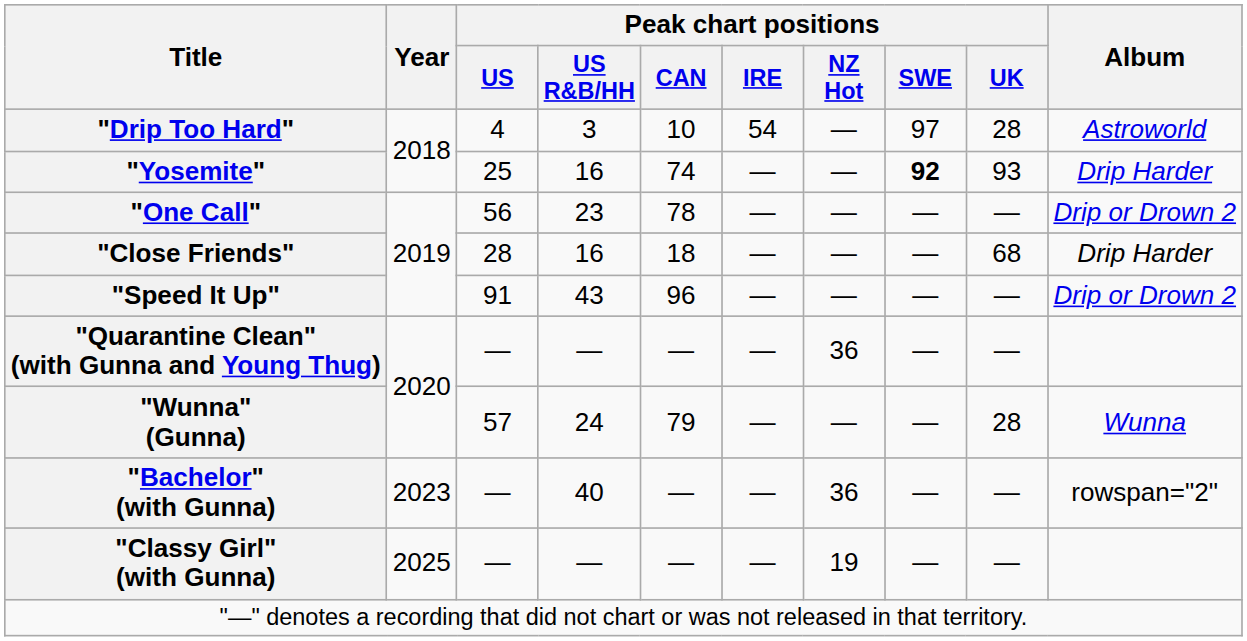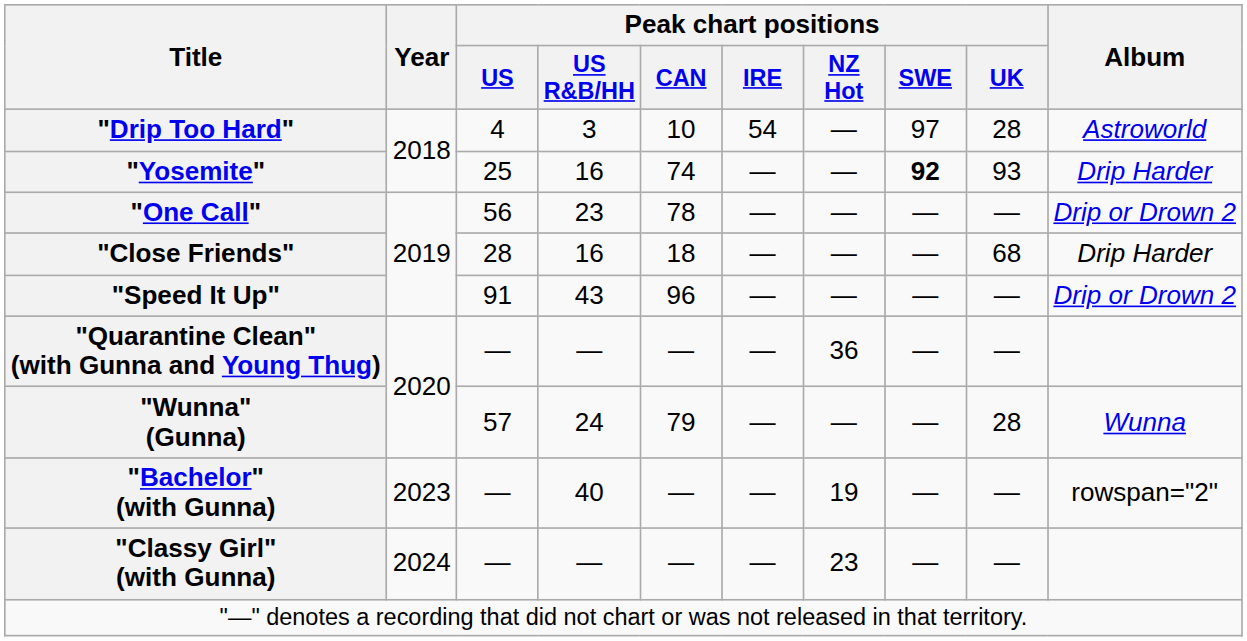(844, 492) 36 -> (844, 492) 19
(422, 563) 2025 -> (422, 563) 2024
(844, 563) 19 -> (844, 563) 23
